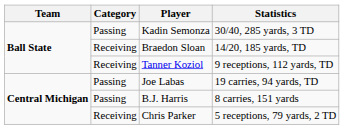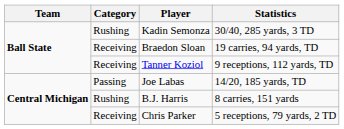(110, 30) Passing -> (111, 30) Rushing
(260, 47) 14/20, 185 yards, TD -> (266, 47) 19 carries, 94 yards, TD
(266, 81) 19 carries, 94 yards, TD -> (260, 81) 14/20, 185 yards, TD
(110, 98) Passing -> (111, 98) Rushing
